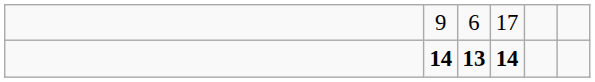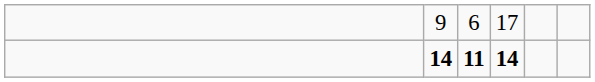(474, 58) 13 -> (474, 58) 11
